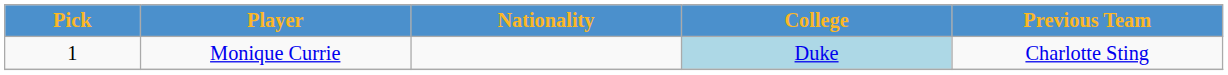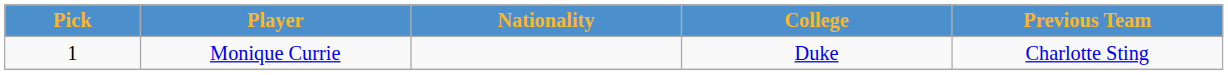(817, 52) lightblue background -> (817, 52) no background
